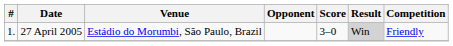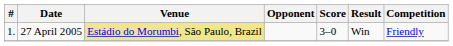(174, 32) no background -> (174, 32) khaki background
(360, 32) lightgrey background -> (360, 32) no background
